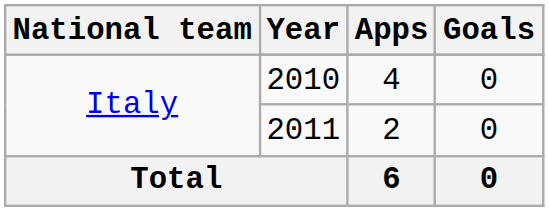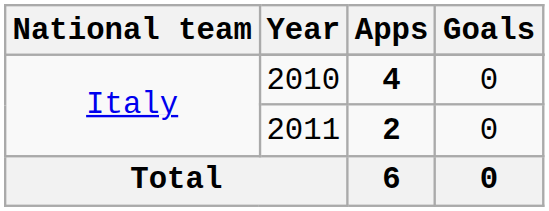(392, 80) normal -> (392, 80) bold
(392, 130) normal -> (392, 130) bold
